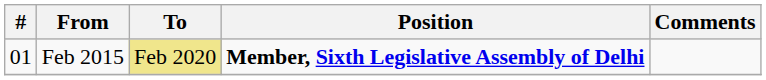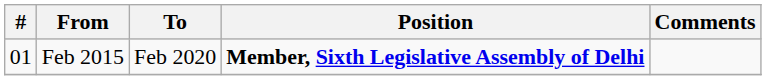(175, 56) khaki background -> (175, 56) no background
